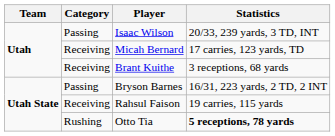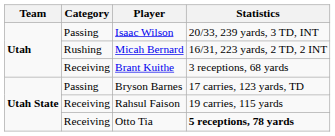(87, 49) Receiving -> (83, 49) Rushing
(246, 49) 17 carries, 123 yards, TD -> (258, 49) 16/31, 223 yards, 2 TD, 2 INT
(258, 85) 16/31, 223 yards, 2 TD, 2 INT -> (246, 85) 17 carries, 123 yards, TD
(83, 121) Rushing -> (87, 121) Receiving
